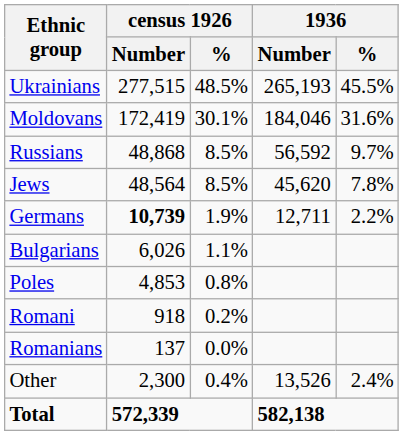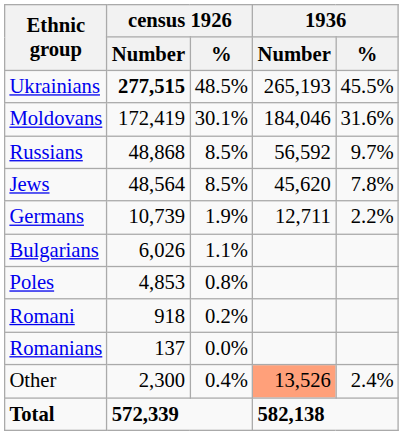(152, 86) normal -> (152, 86) bold
(157, 217) bold -> (157, 217) normal
(303, 380) no background -> (303, 380) lightsalmon background
